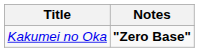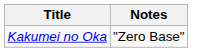(152, 36) bold -> (149, 36) normal
